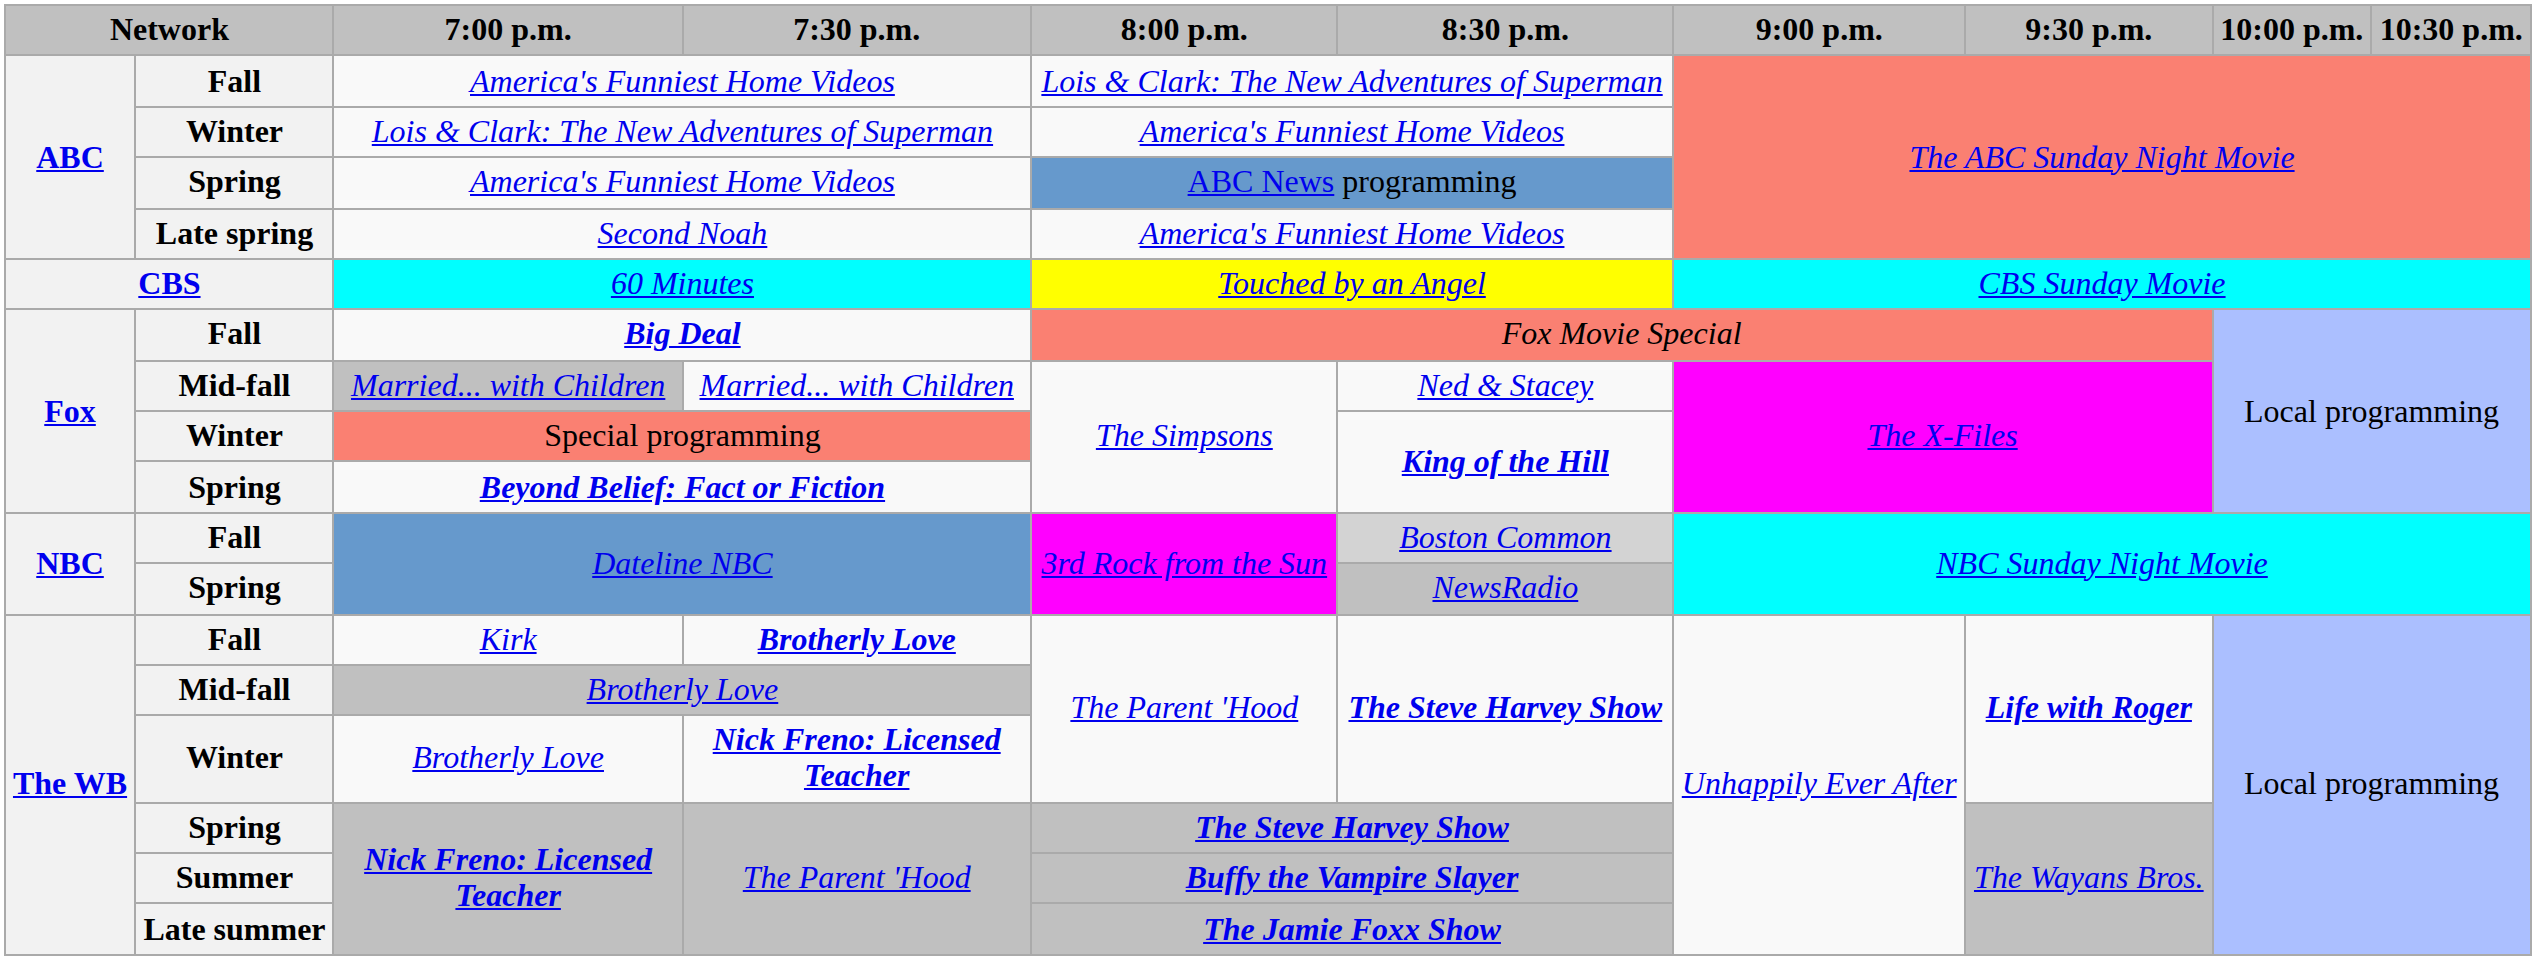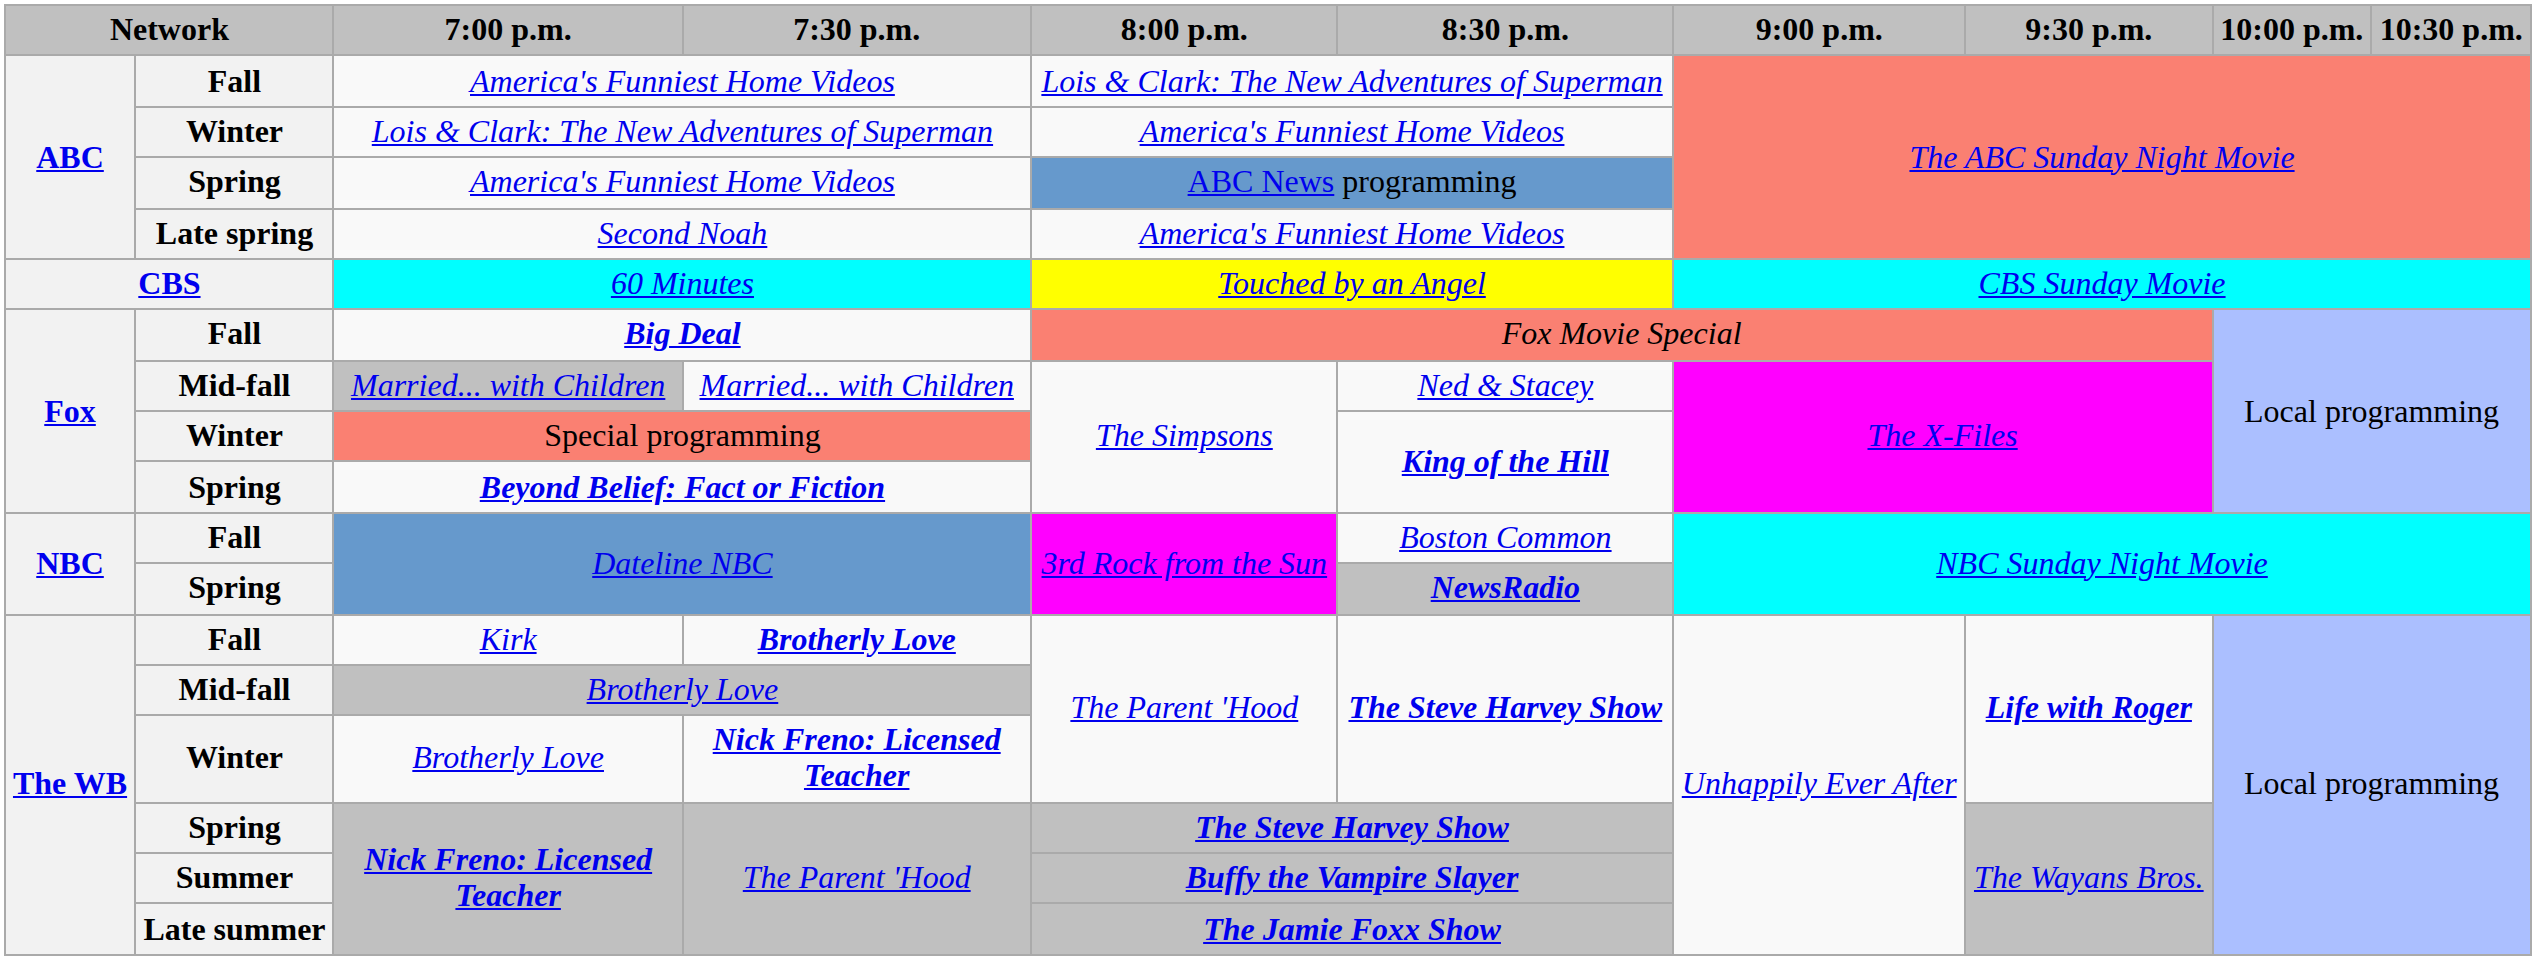(1505, 537) lightgrey background -> (1505, 537) no background
(1505, 588) normal -> (1505, 588) bold
